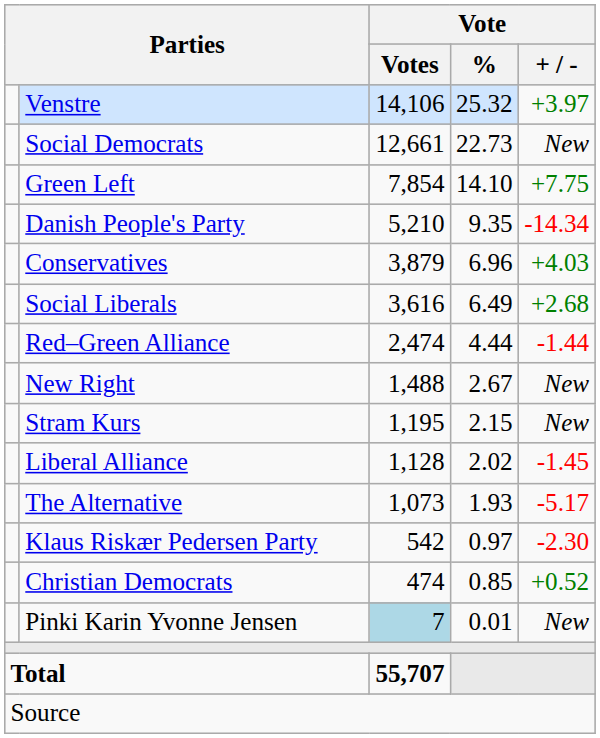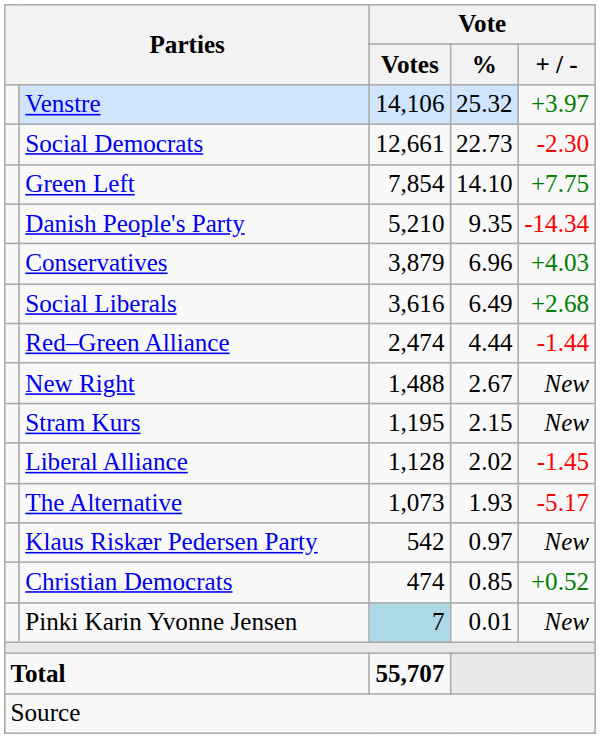(567, 143) New -> (563, 143) -2.30
(563, 542) -2.30 -> (567, 542) New
